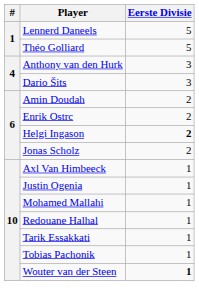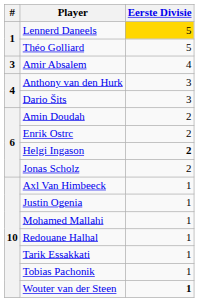(189, 30) no background -> (189, 30) gold background
+ row: (55, 64)
